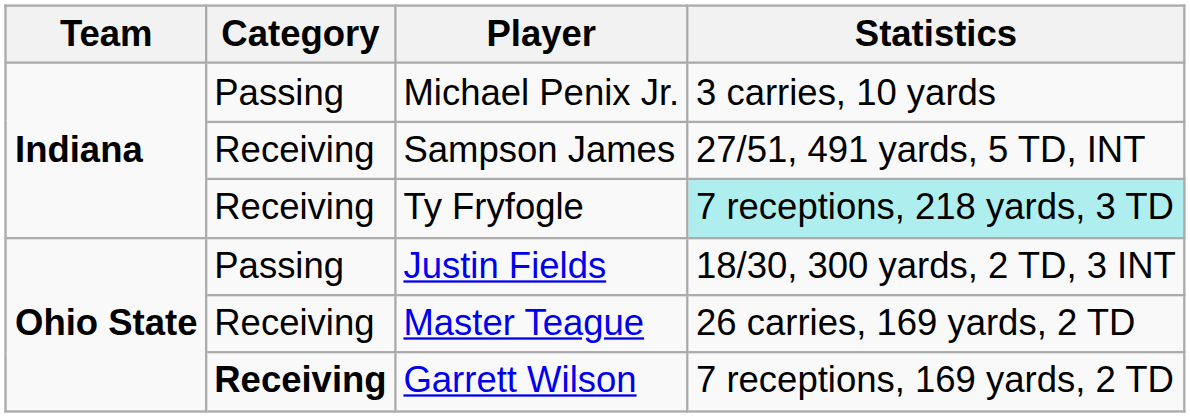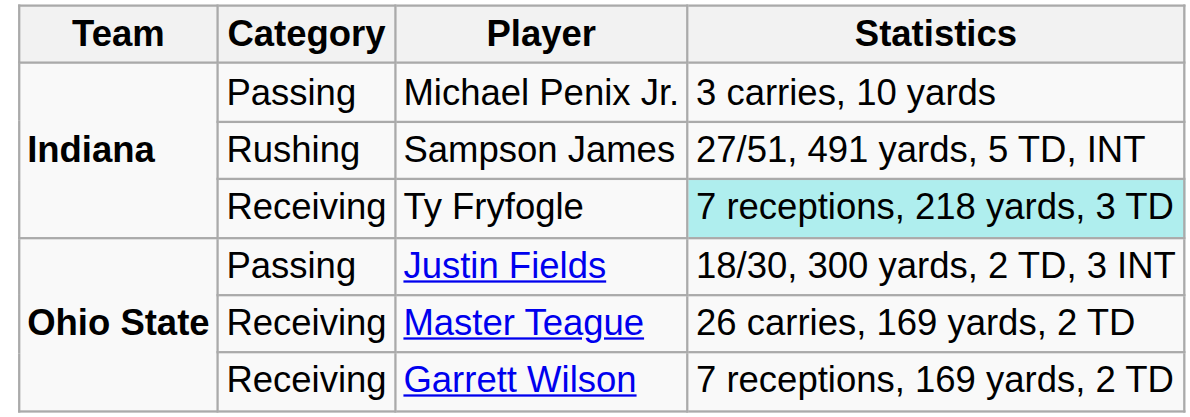(294, 149) Receiving -> (293, 149) Rushing
(300, 381) bold -> (307, 381) normal
